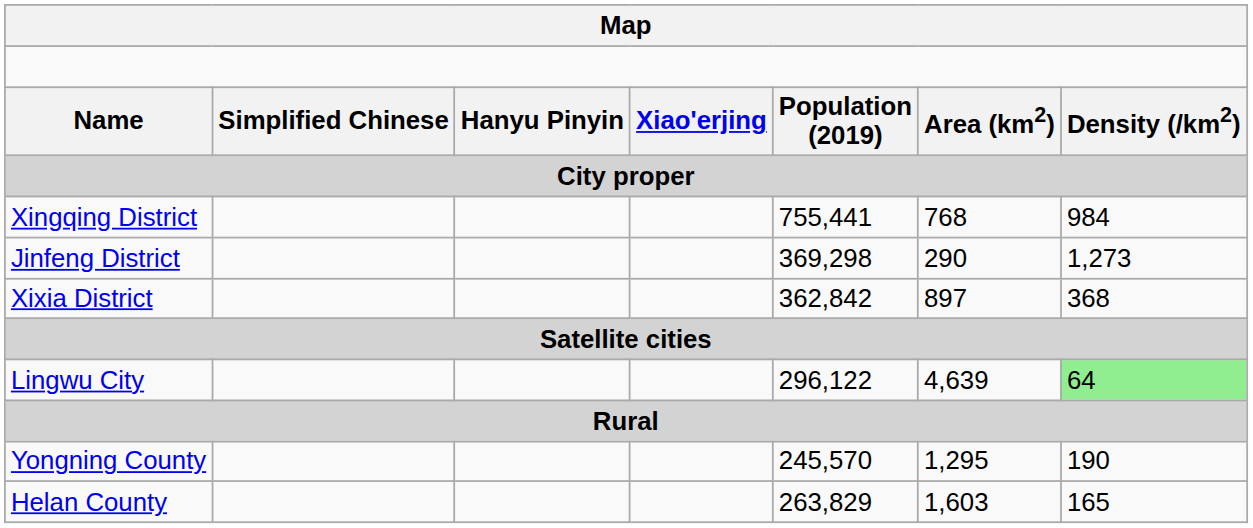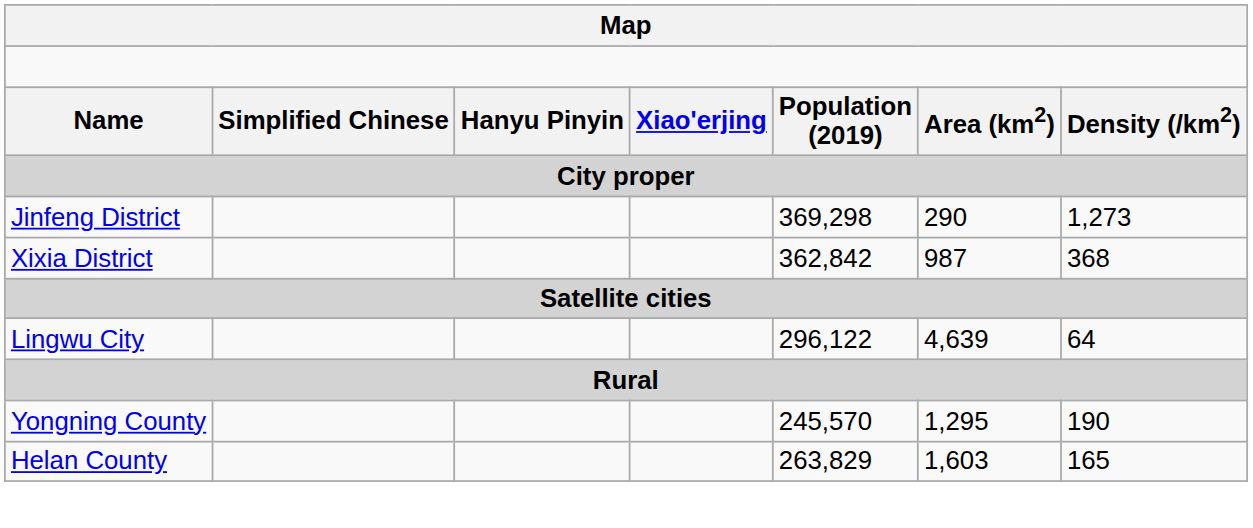- row: (104, 217)
(946, 299) 897 -> (946, 258) 987
(1081, 380) lightgreen background -> (1081, 339) no background
